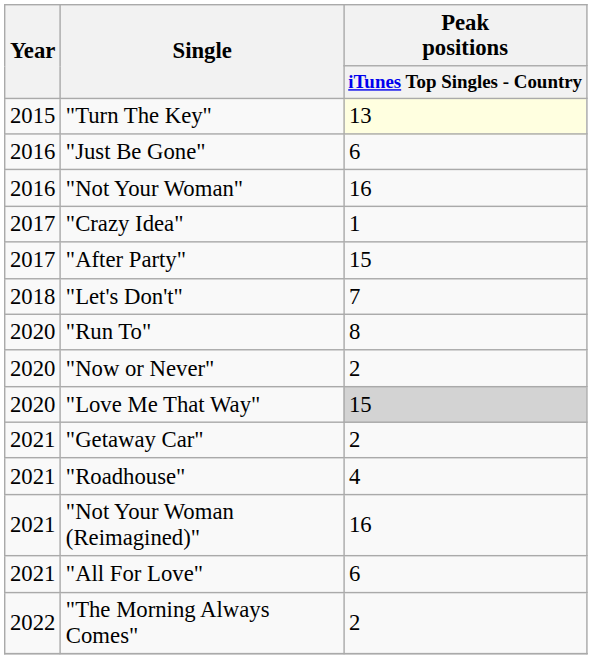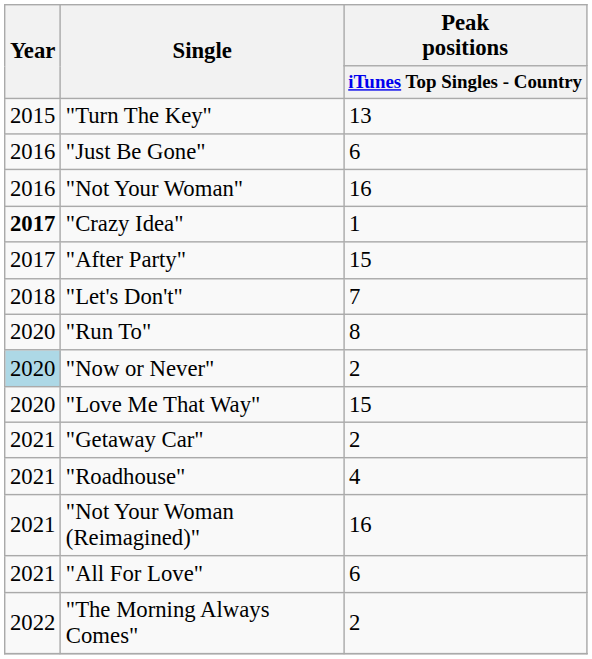(360, 115) lightyellow background -> (360, 115) no background
(33, 223) normal -> (33, 223) bold
(33, 368) no background -> (33, 368) lightblue background
(360, 404) lightgrey background -> (360, 404) no background
